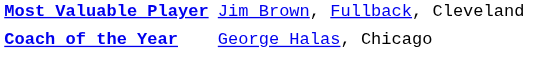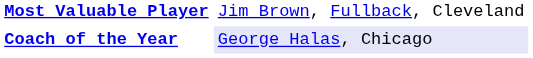(325, 40) no background -> (325, 40) lavender background
